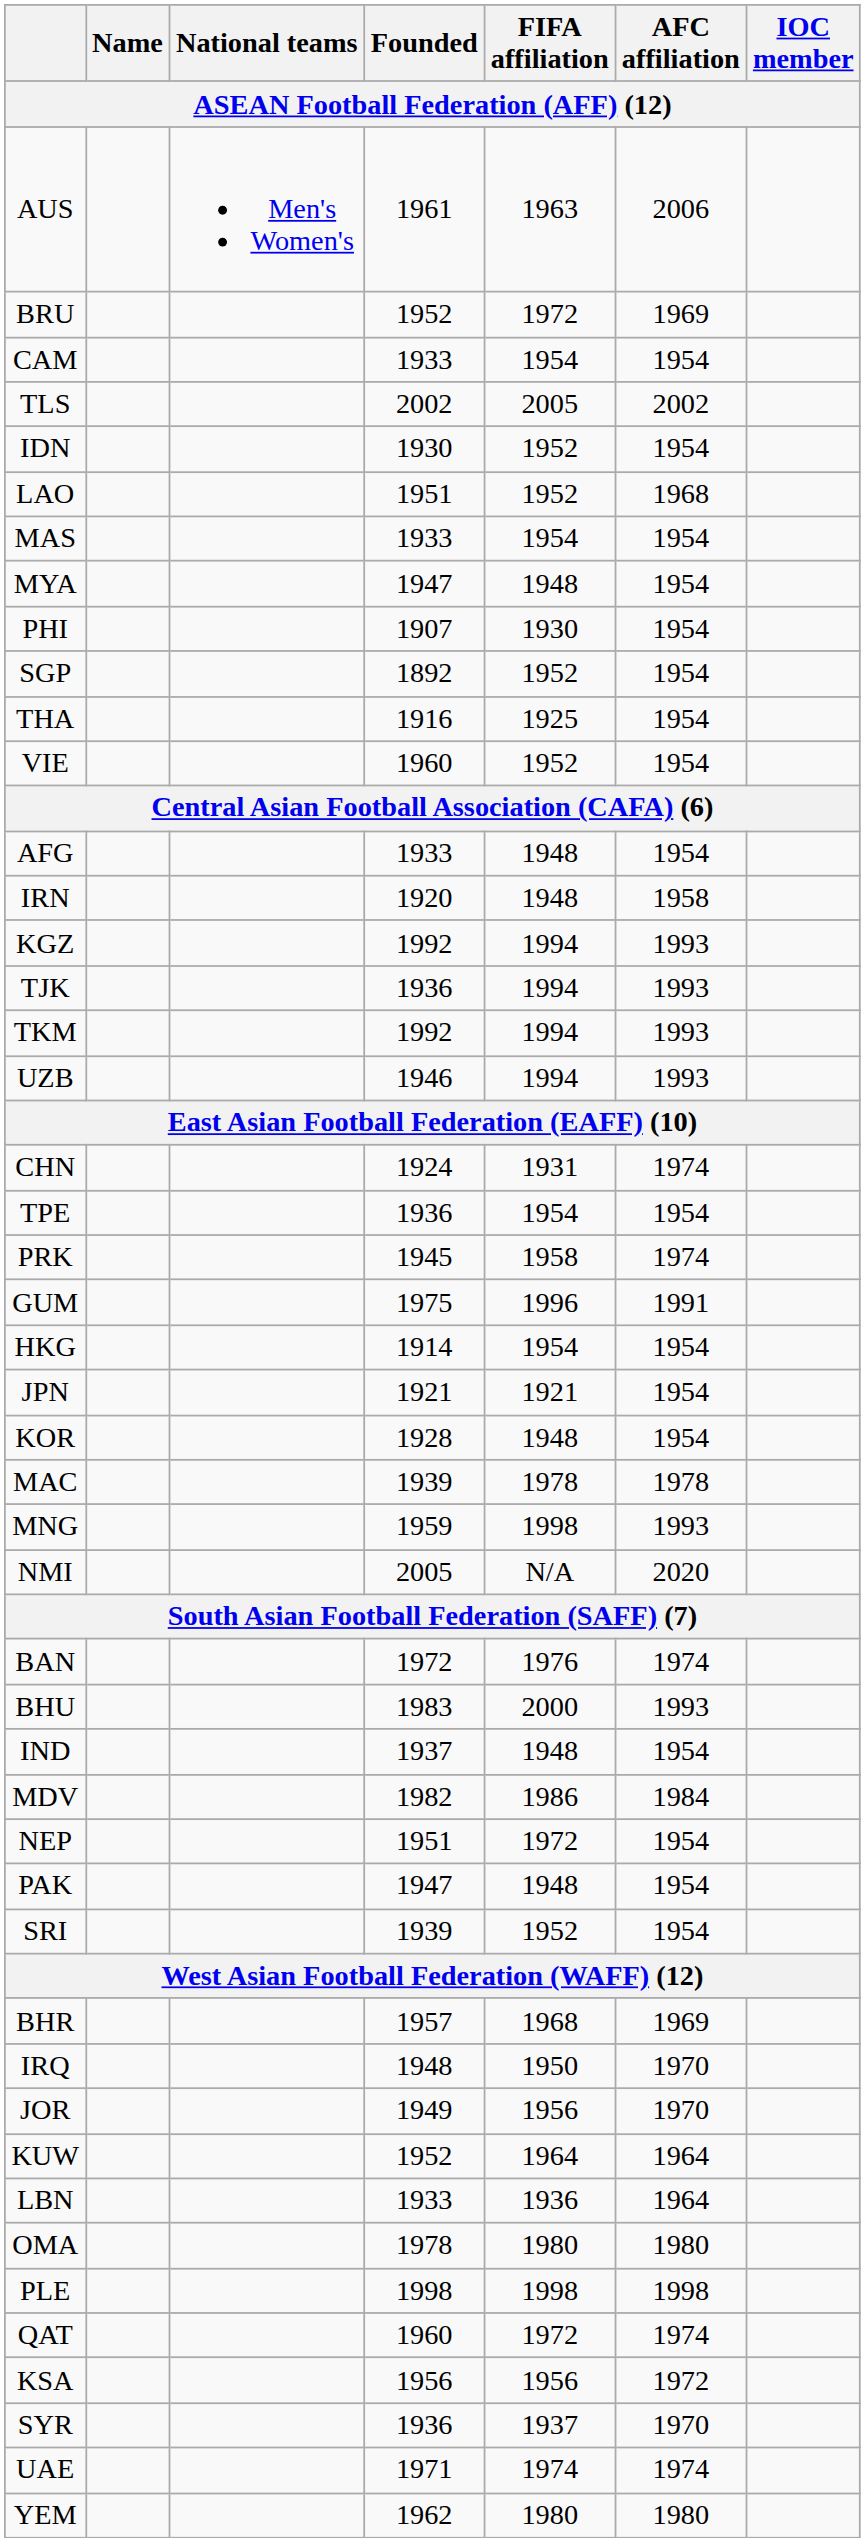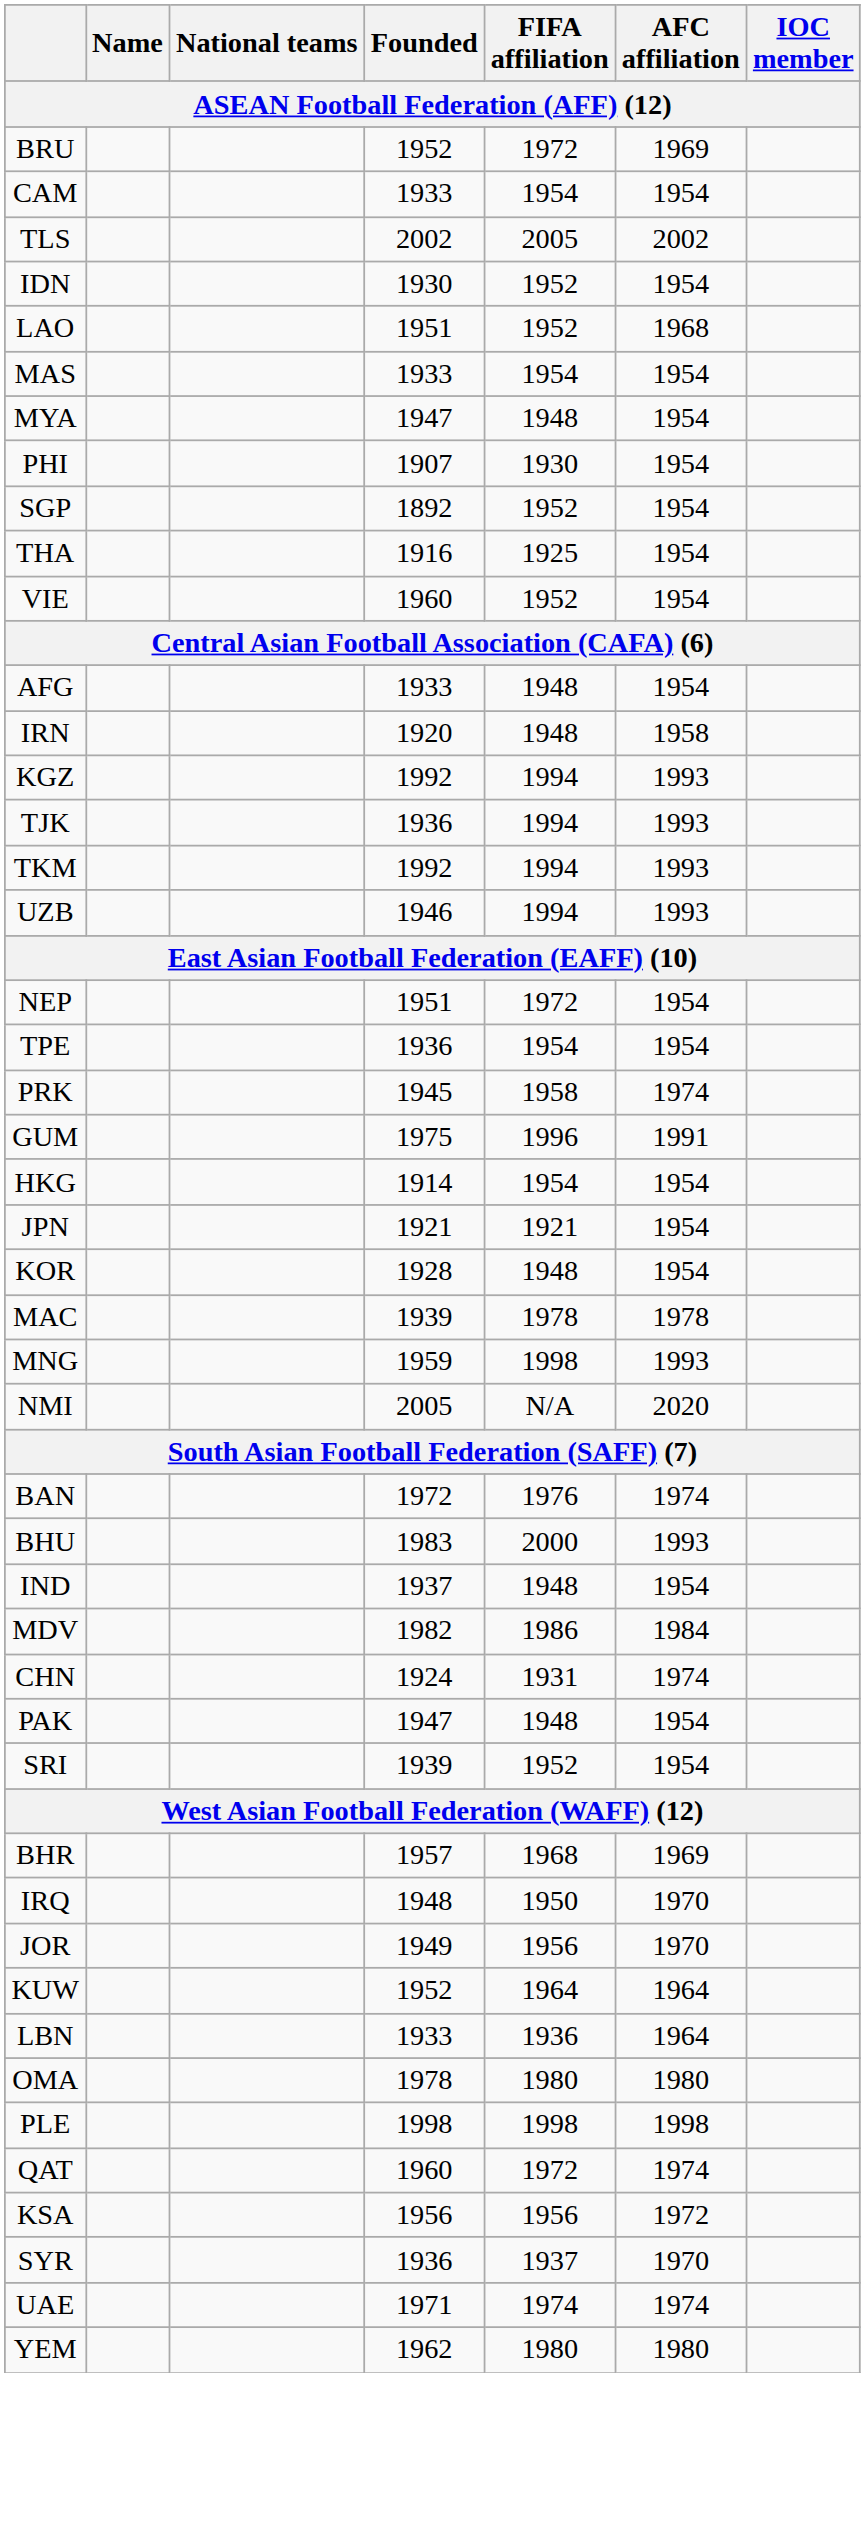- row: (45, 208)
rows swapped: (45, 1167) <-> (45, 1840)
